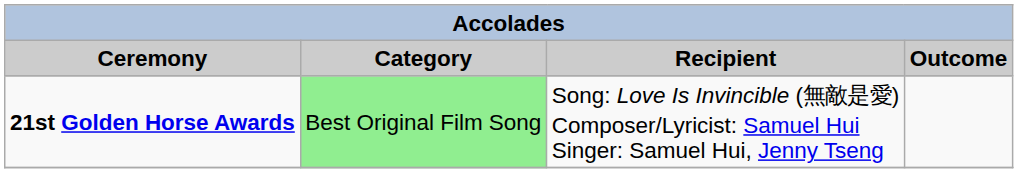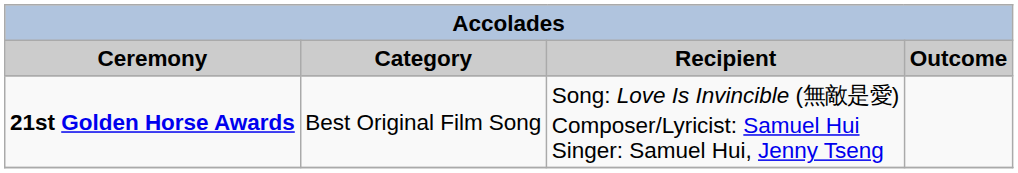(423, 122) lightgreen background -> (423, 122) no background
